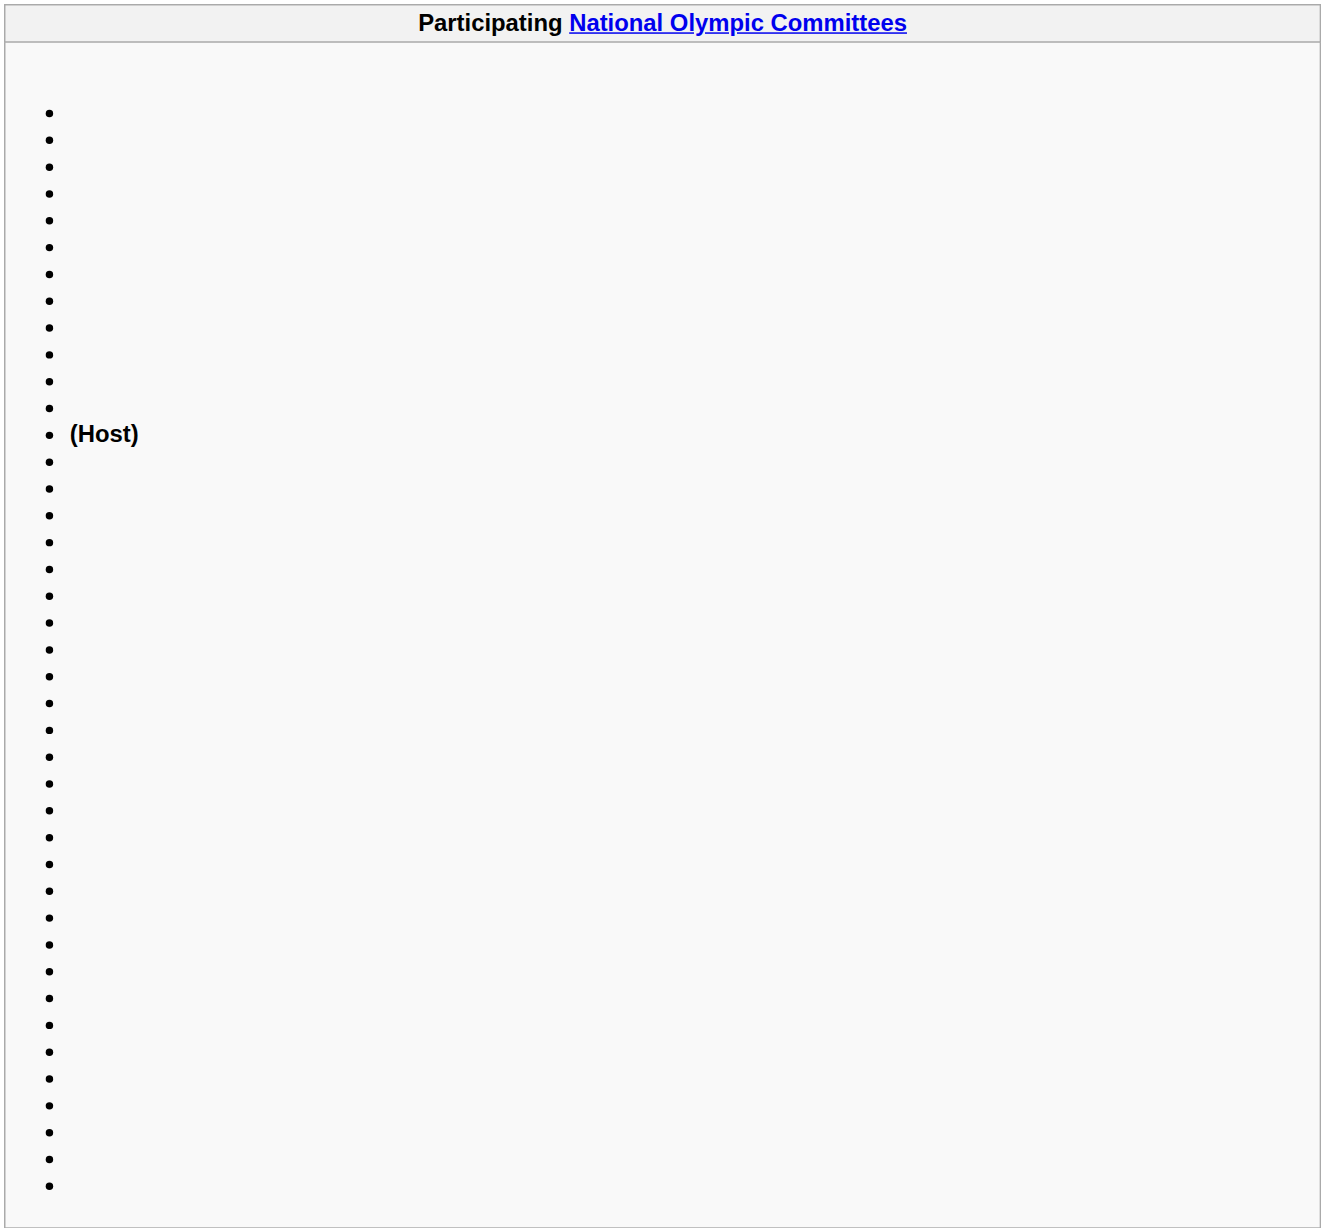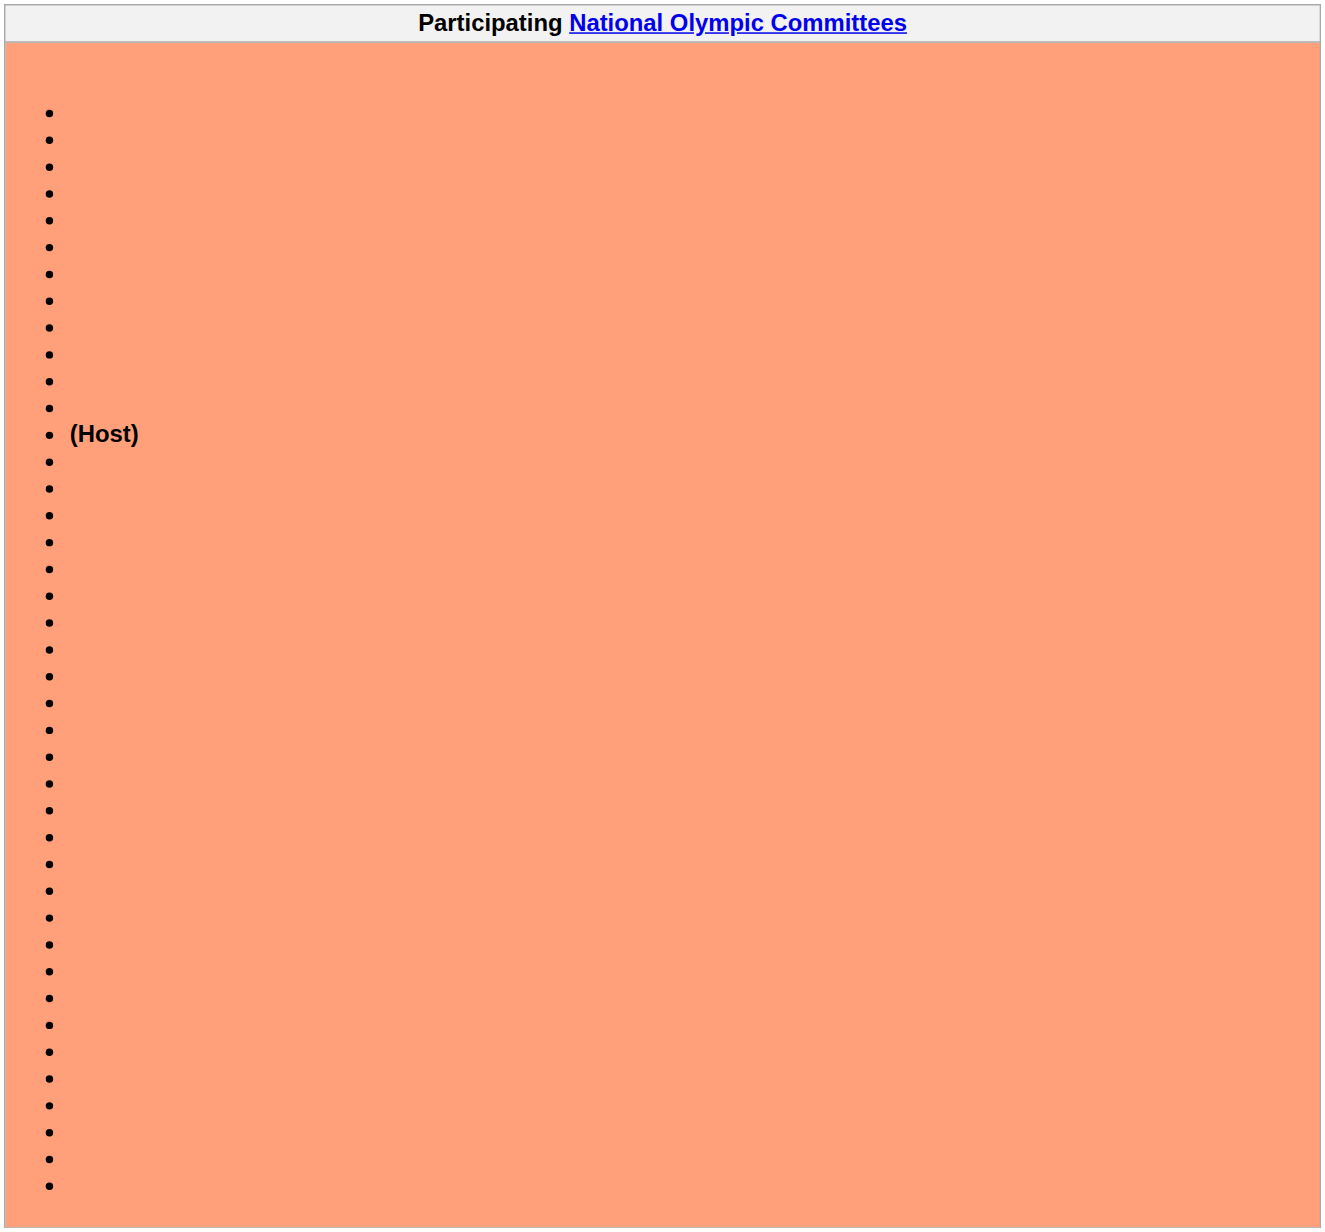(663, 649) no background -> (663, 649) lightsalmon background
